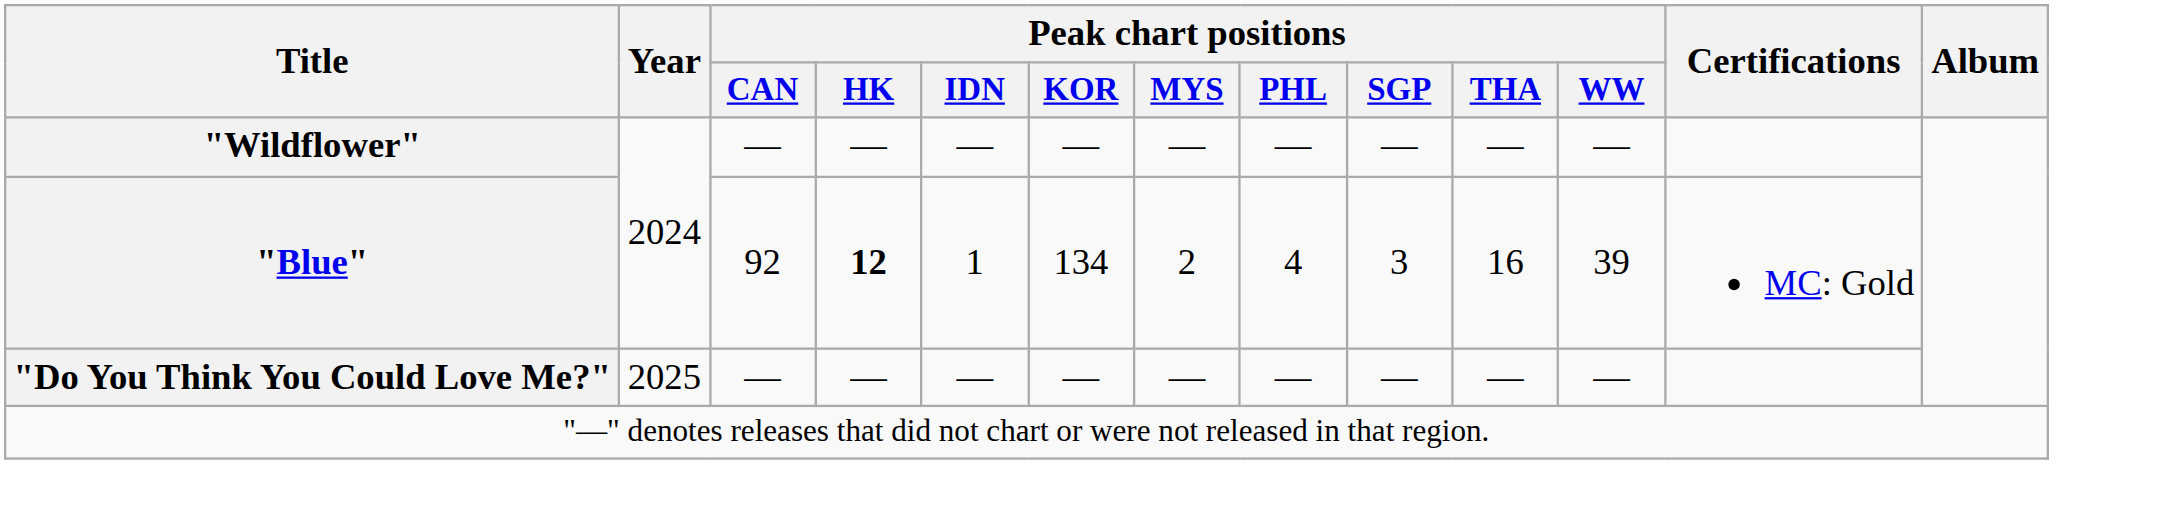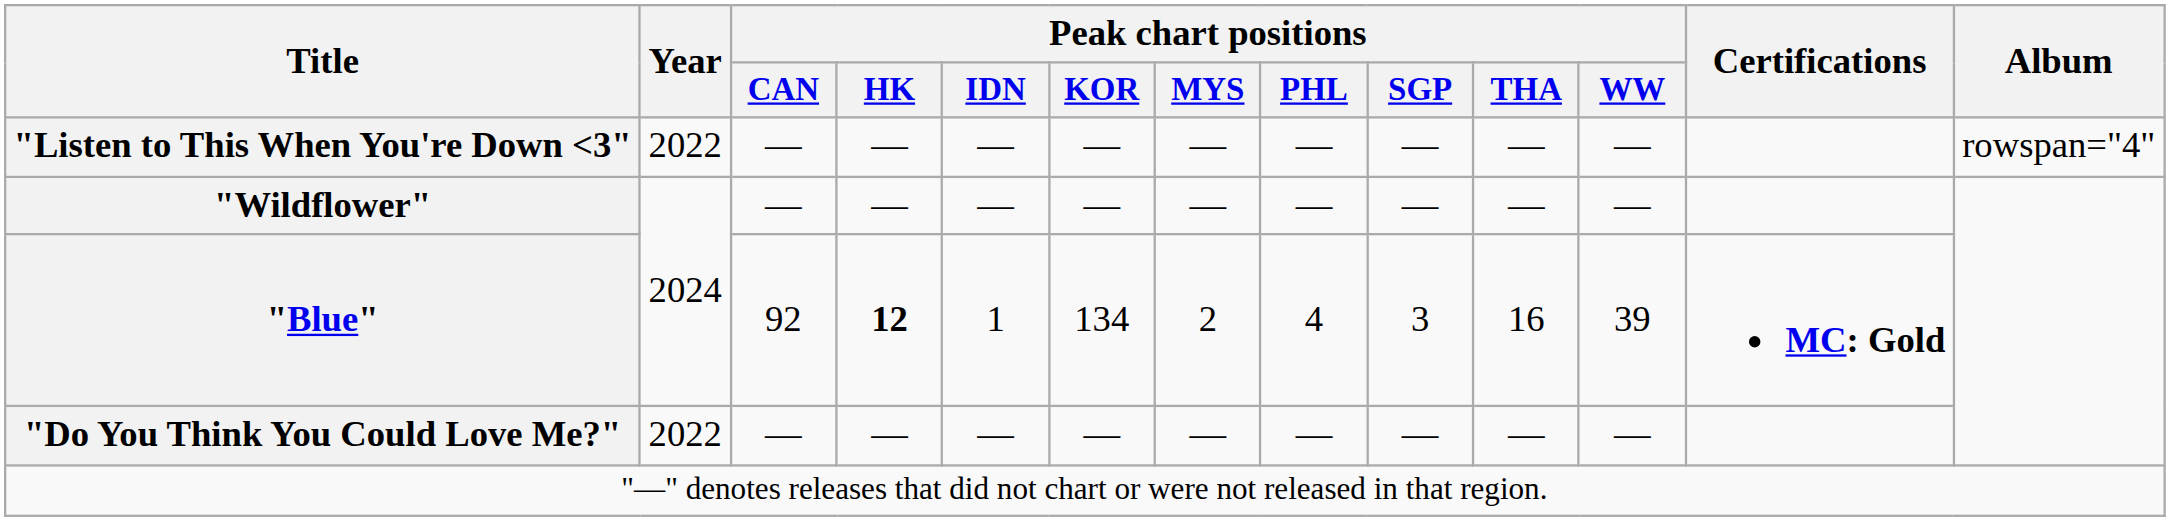+ row: (323, 146)
(1794, 283) normal -> (1820, 341) bold
(664, 376) 2025 -> (685, 434) 2022
